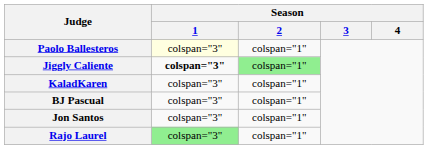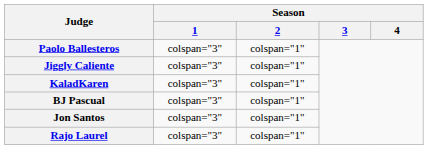(195, 48) lightyellow background -> (195, 48) no background
(195, 65) bold -> (195, 65) normal
(279, 65) lightgreen background -> (277, 65) no background
(195, 135) lightgreen background -> (195, 135) no background
